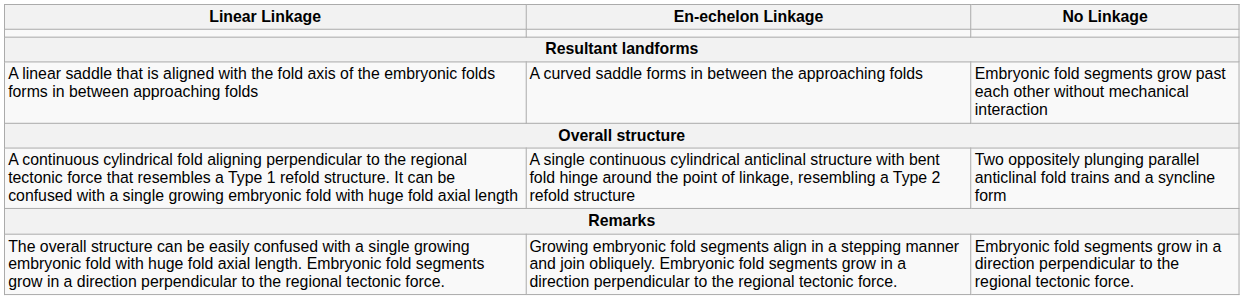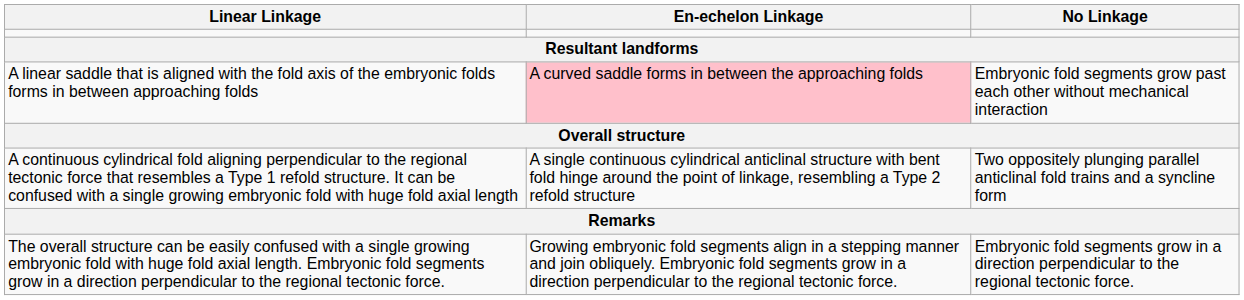(726, 74) no background -> (726, 74) pink background
